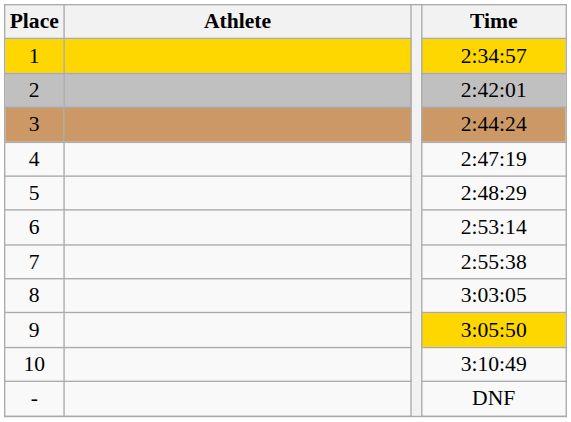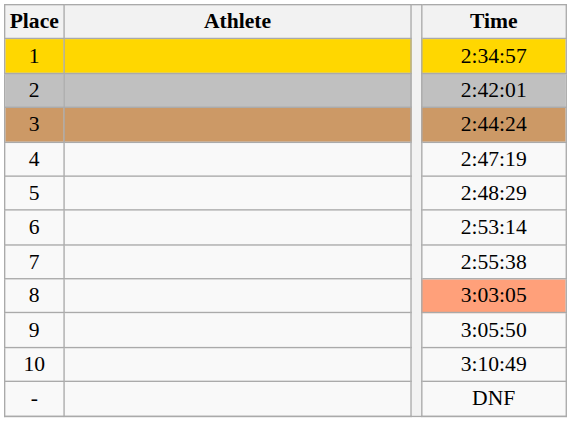(494, 295) no background -> (494, 295) lightsalmon background
(494, 329) gold background -> (494, 329) no background
